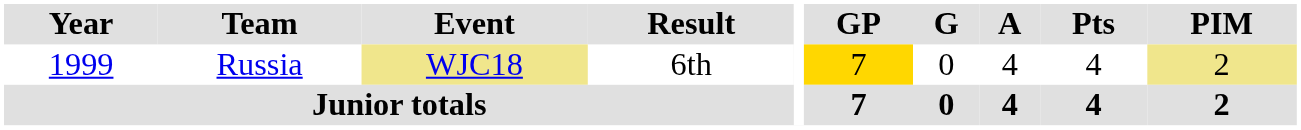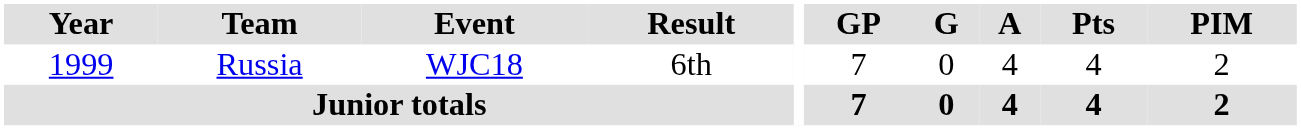(474, 64) khaki background -> (474, 64) no background
(859, 64) gold background -> (859, 64) no background
(1222, 64) khaki background -> (1222, 64) no background
